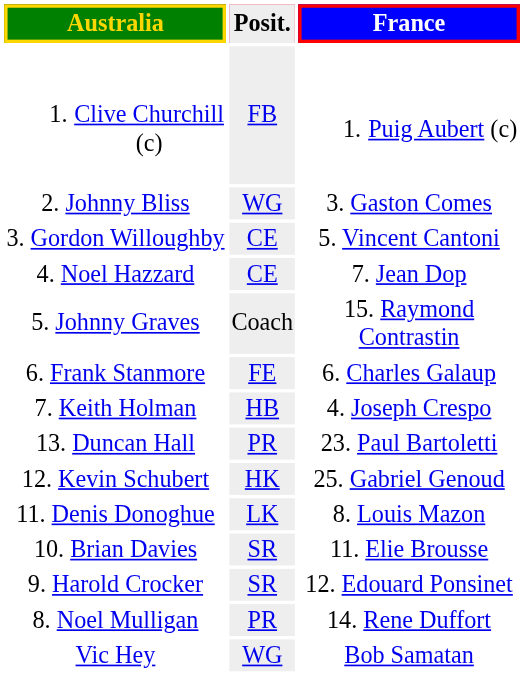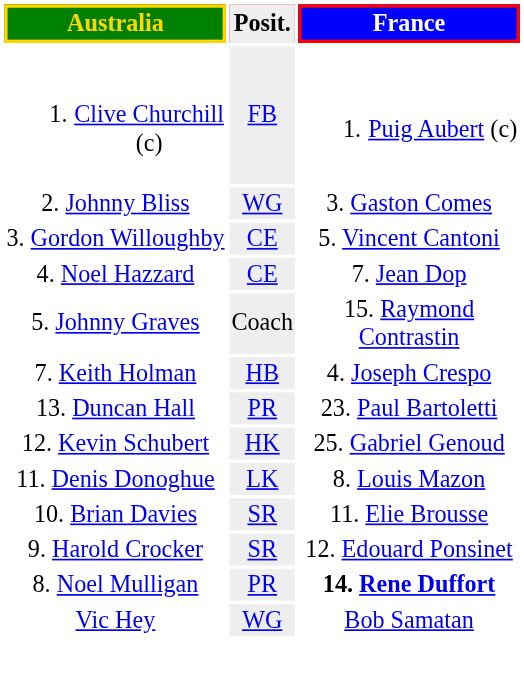- row: (115, 372)
(409, 619) normal -> (409, 584) bold
